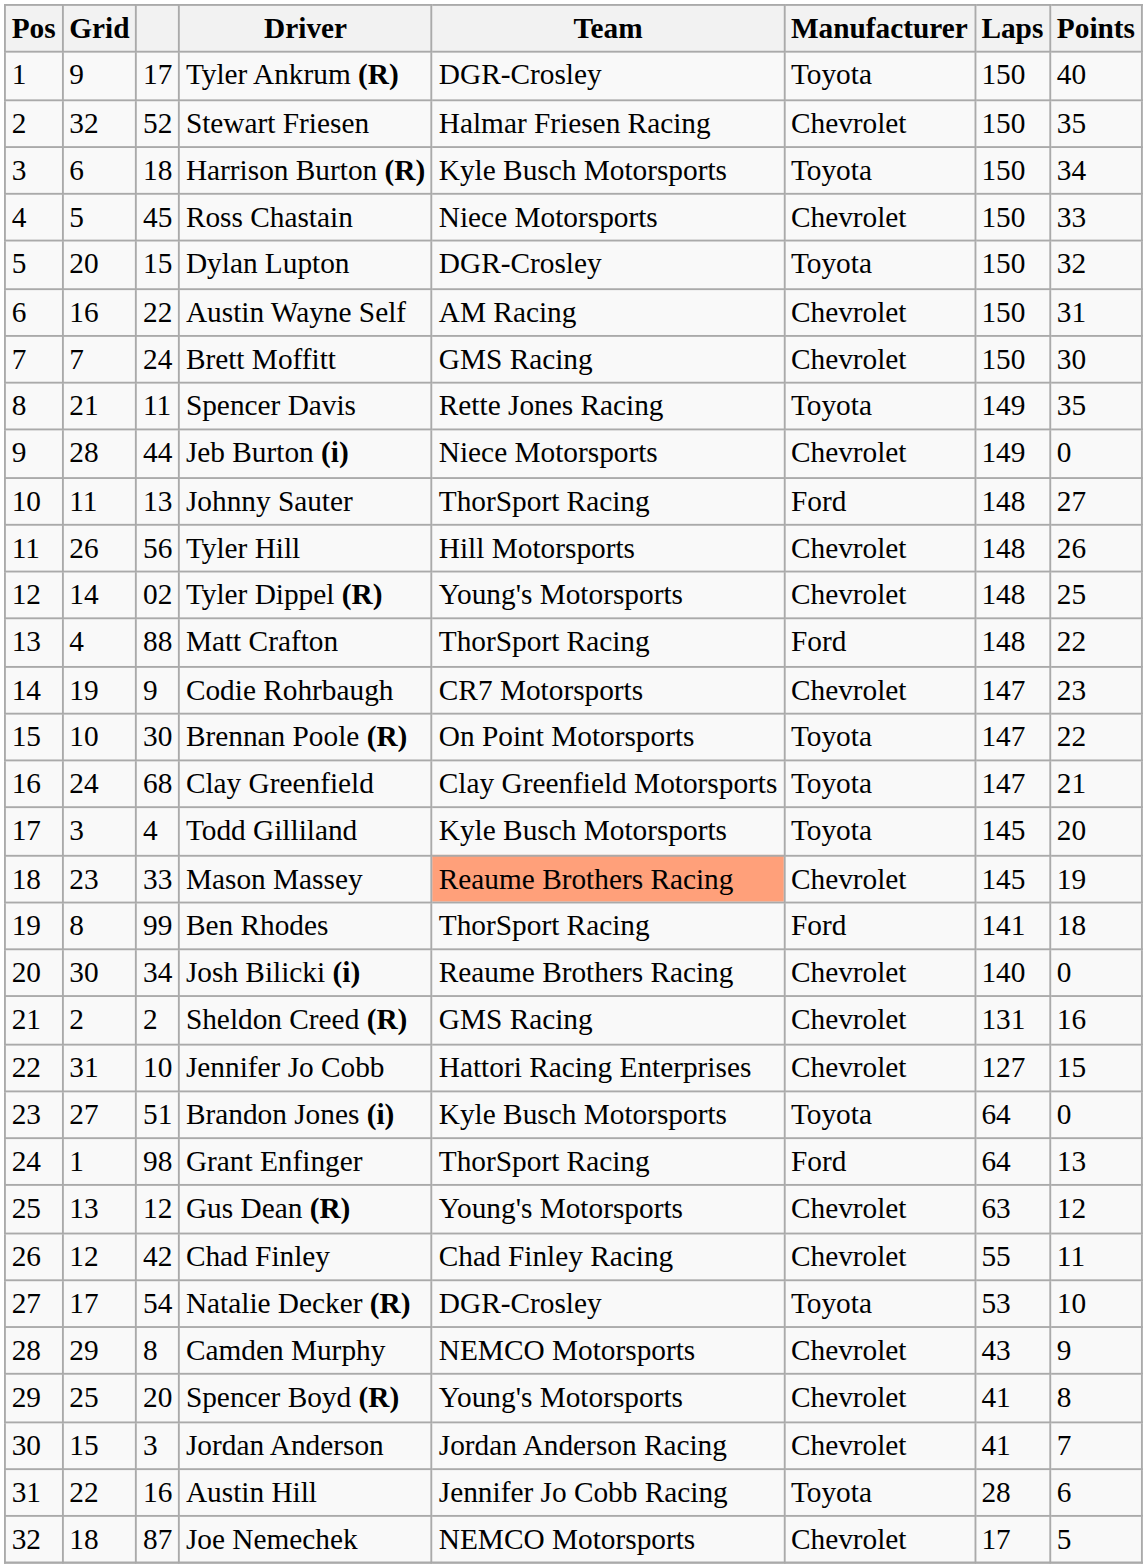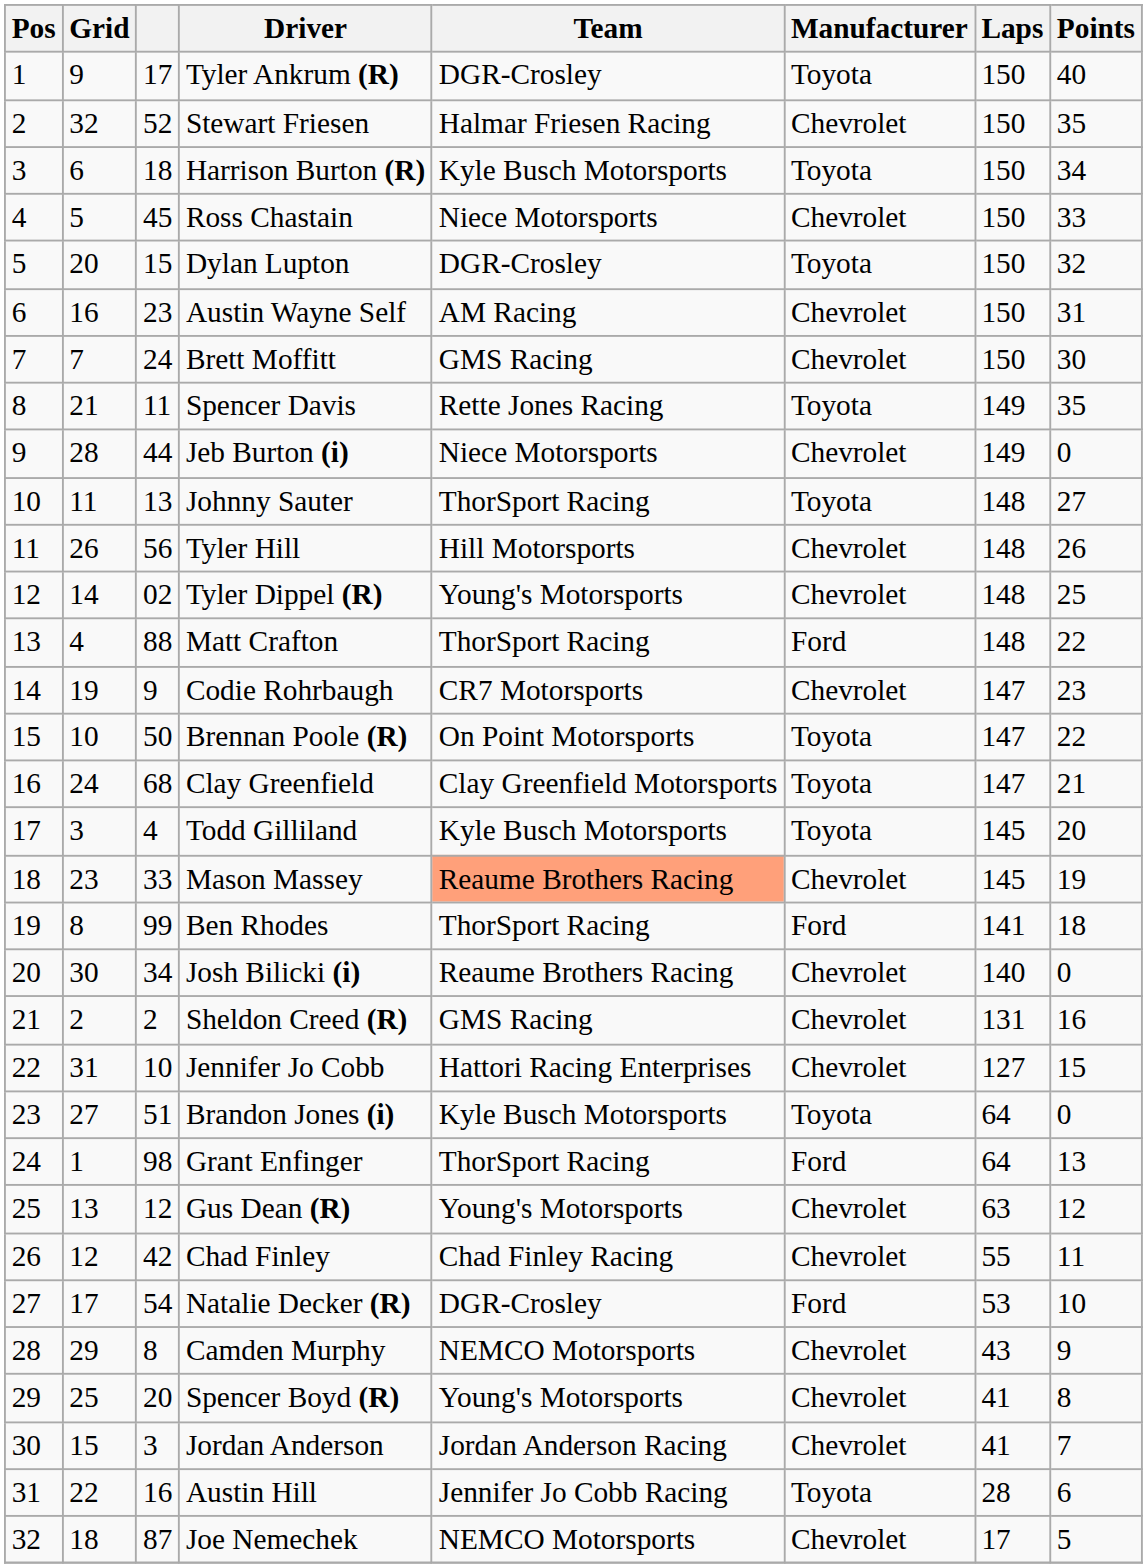(158, 311) 22 -> (158, 311) 23
(819, 499) Ford -> (831, 499) Toyota
(158, 736) 30 -> (158, 736) 50
(831, 1302) Toyota -> (819, 1302) Ford
